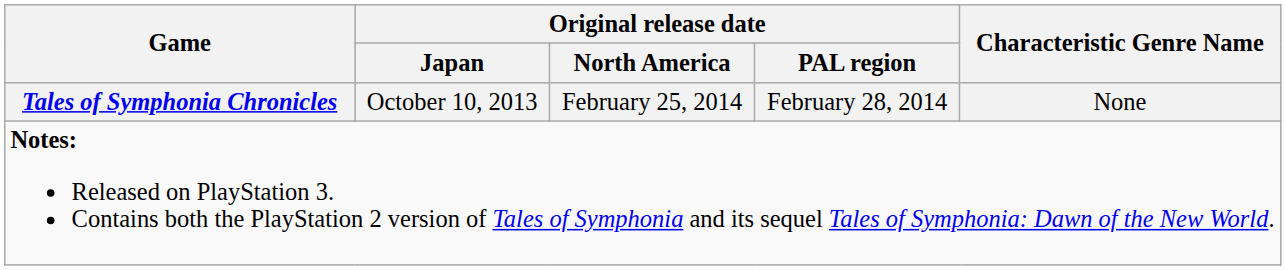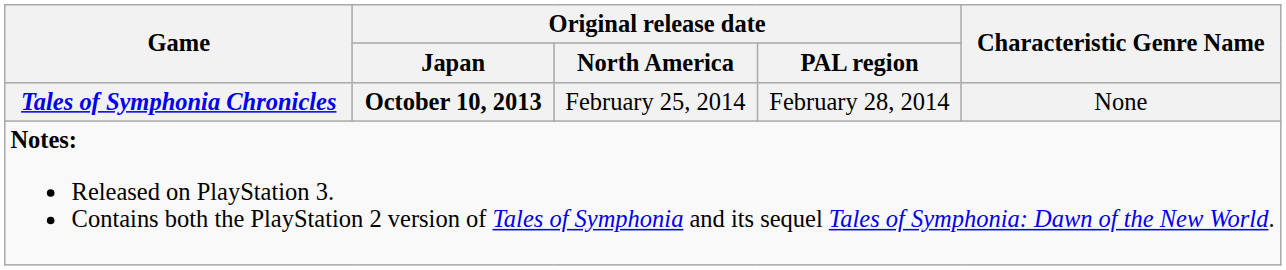(452, 101) normal -> (453, 101) bold
